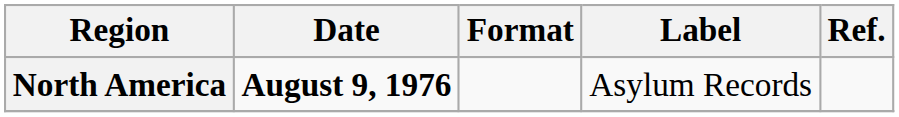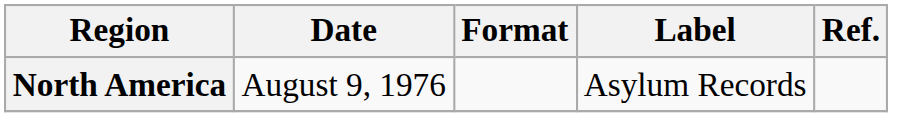(346, 83) bold -> (344, 83) normal
